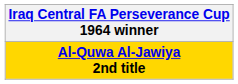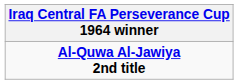(119, 60) gold background -> (119, 60) no background
